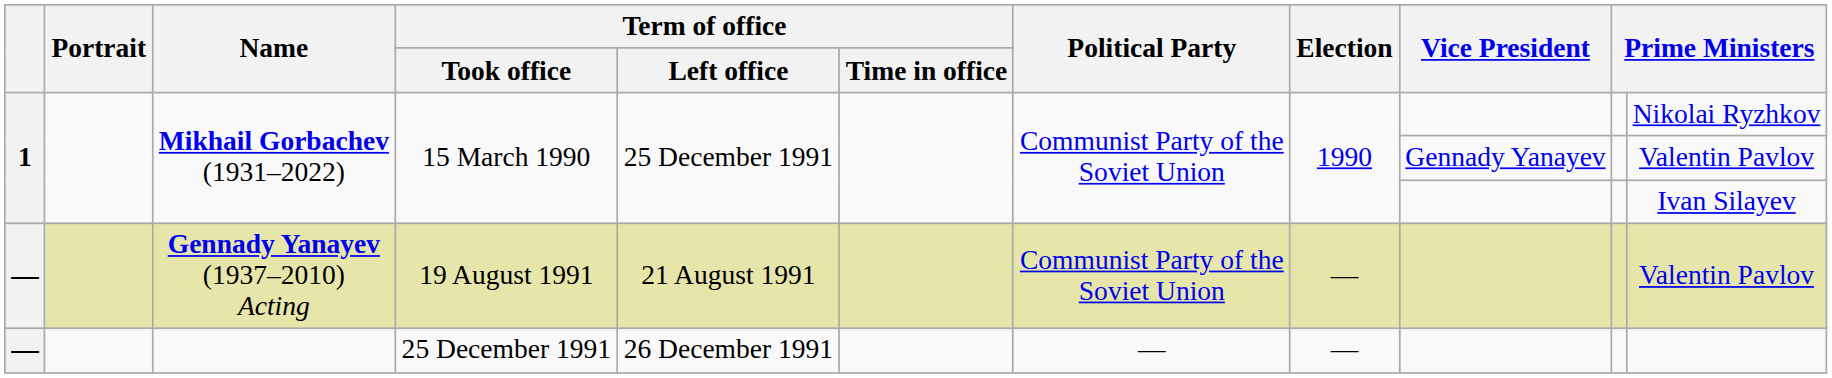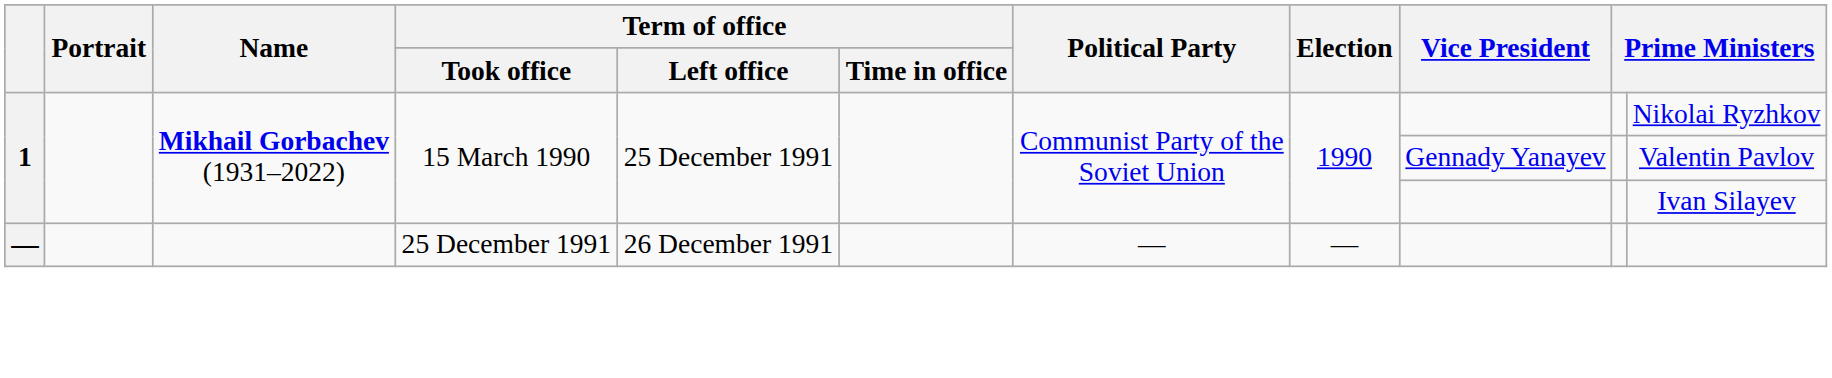- row: (274, 275)
